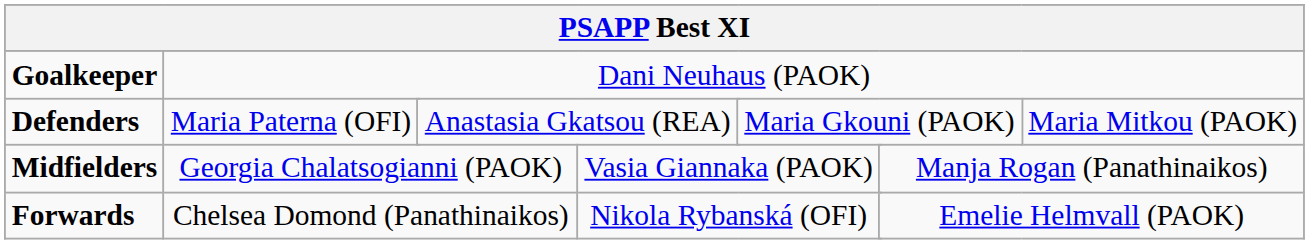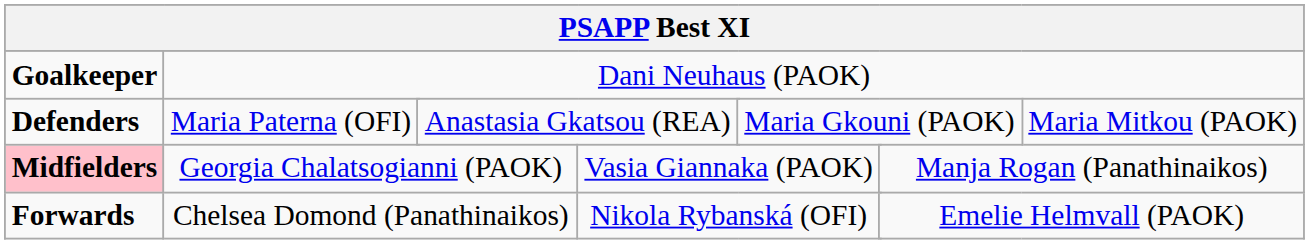(84, 167) no background -> (84, 167) pink background
